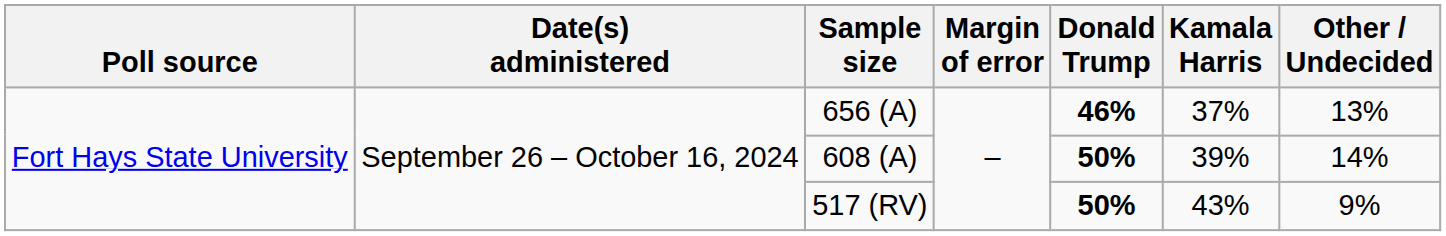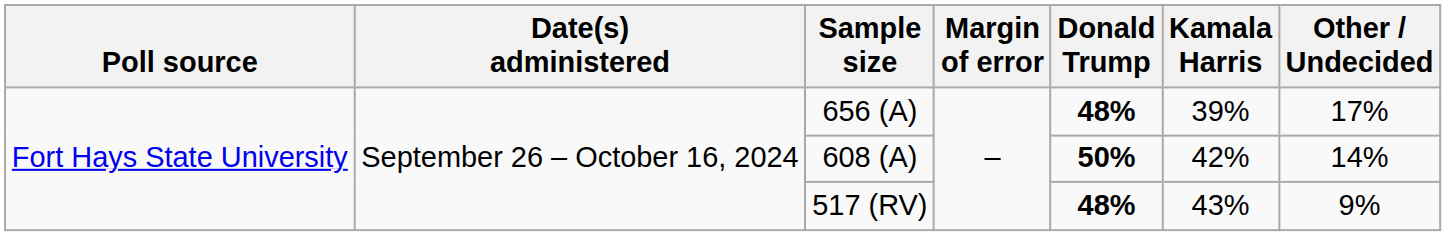(1107, 110) 46% -> (1107, 110) 48%
(1221, 110) 37% -> (1221, 110) 39%
(1360, 110) 13% -> (1360, 110) 17%
(1221, 158) 39% -> (1221, 158) 42%
(1107, 206) 50% -> (1107, 206) 48%
